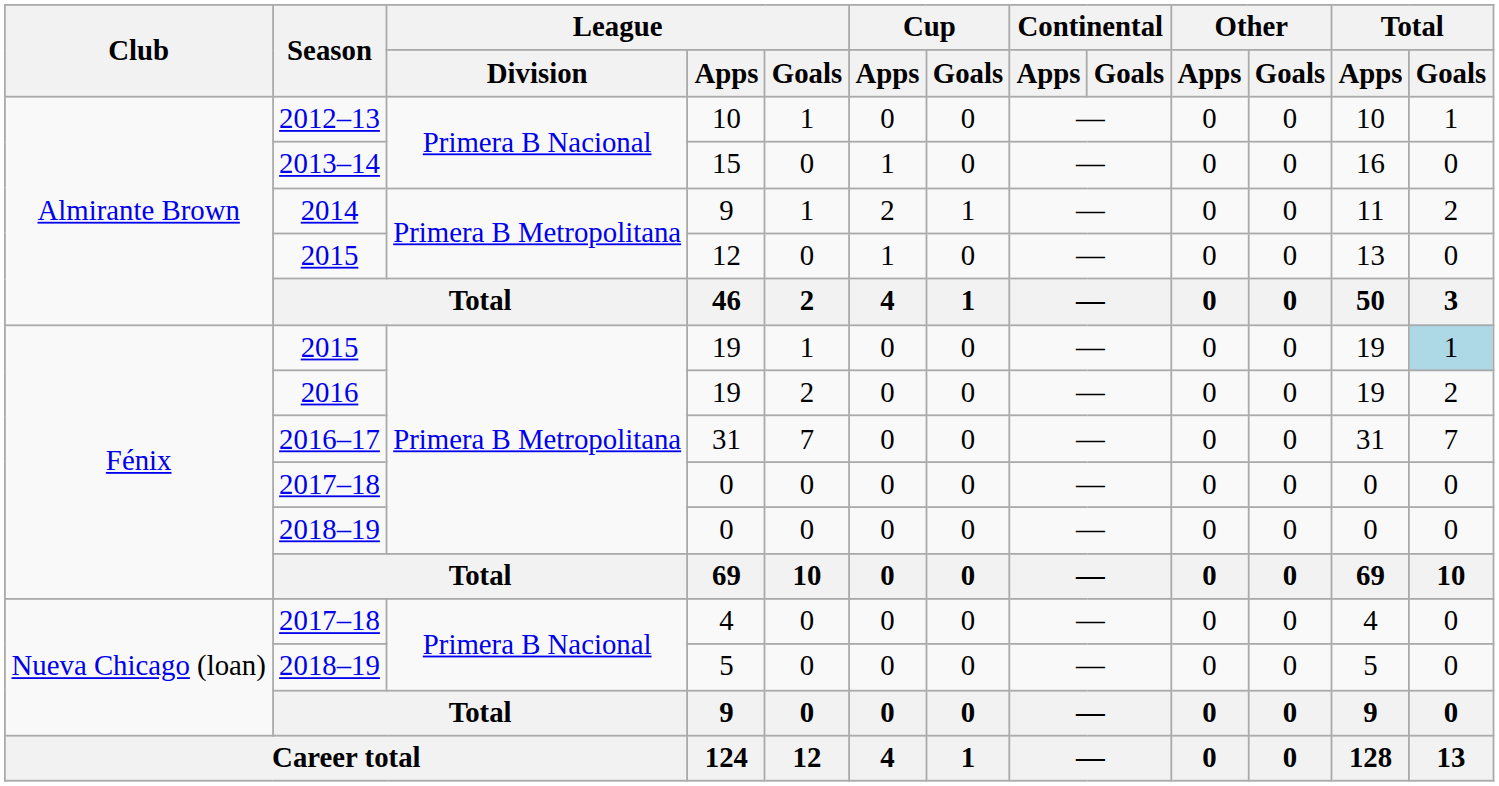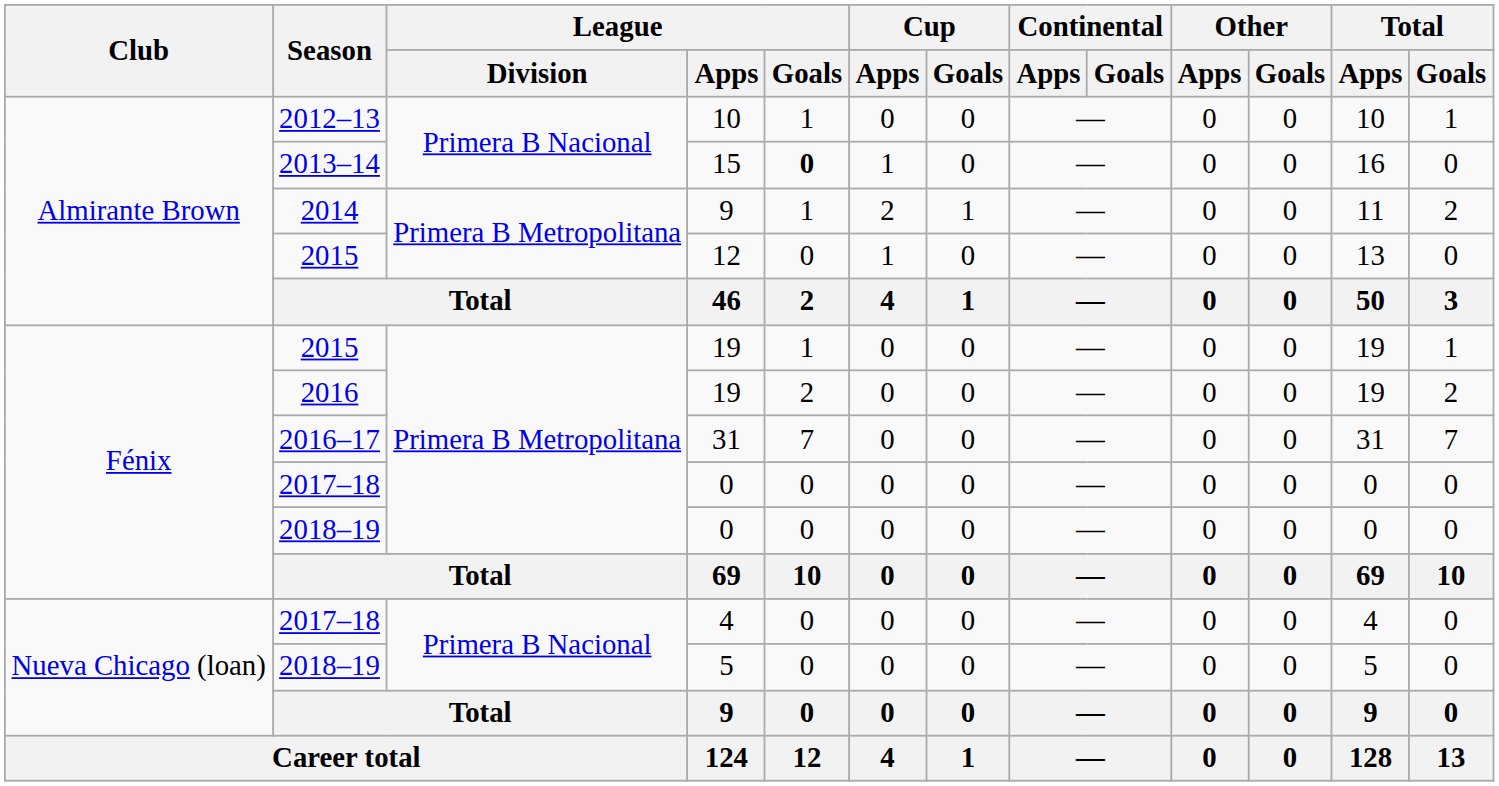(807, 164) normal -> (807, 164) bold
(1451, 347) lightblue background -> (1451, 347) no background
